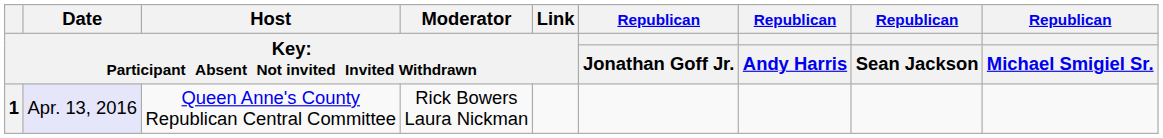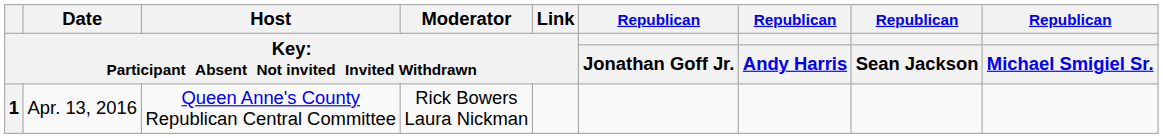(82, 108) lavender background -> (82, 108) no background
